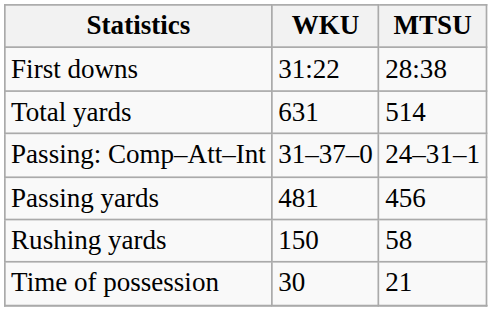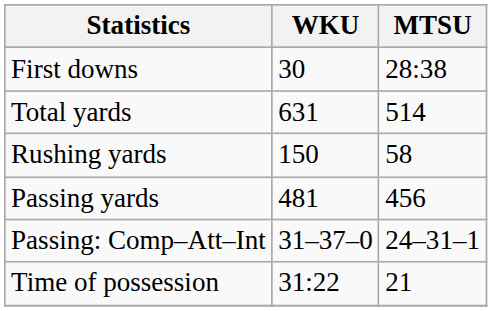(309, 68) 31:22 -> (292, 68) 30
rows swapped: (89, 240) <-> (138, 154)
(292, 283) 30 -> (309, 283) 31:22
